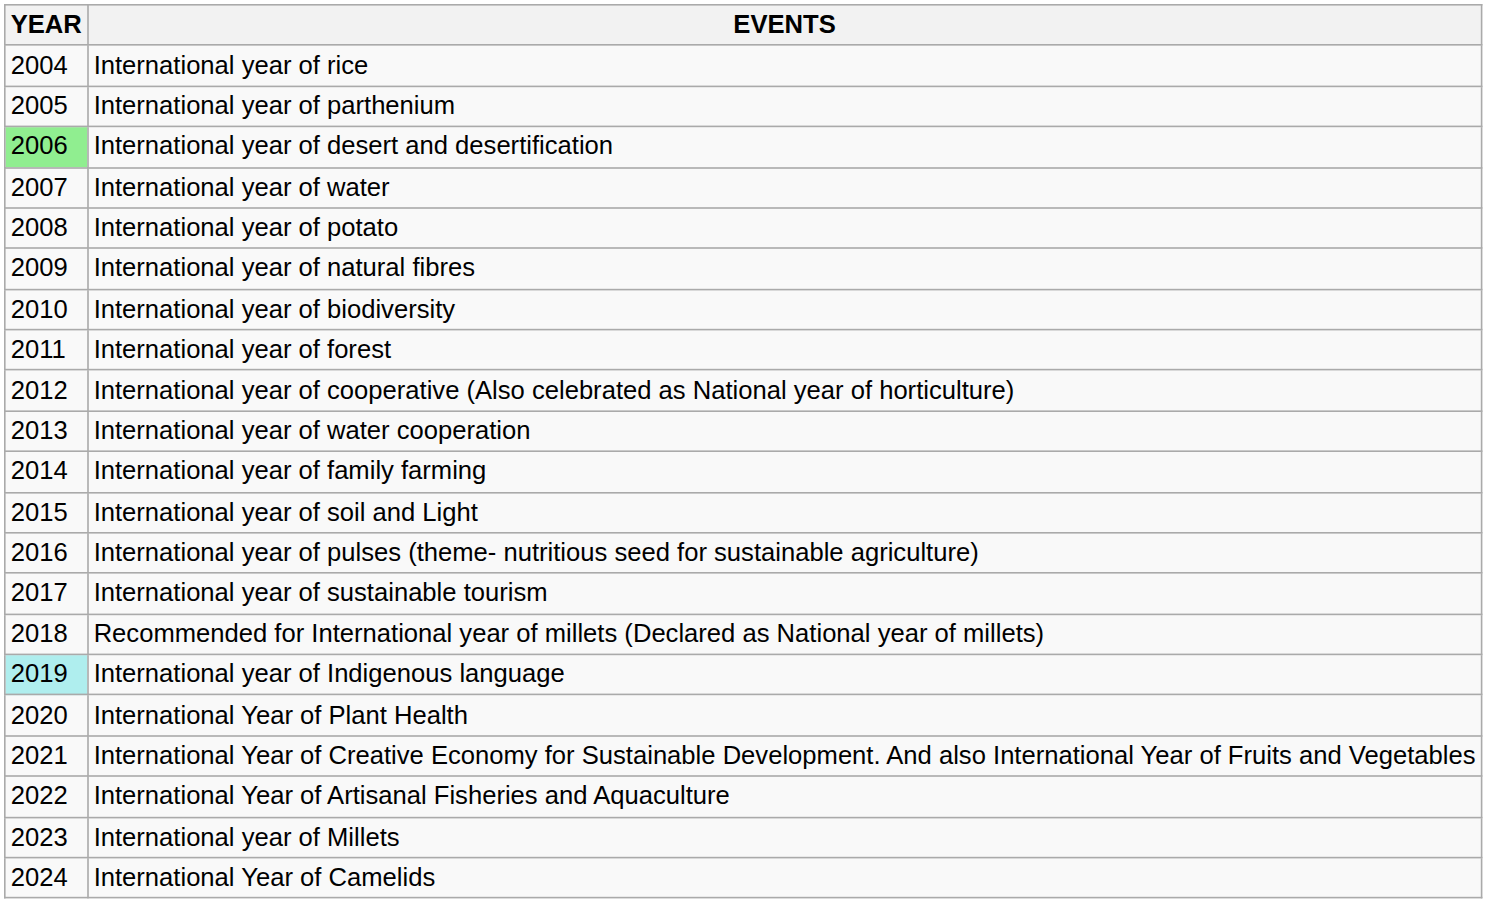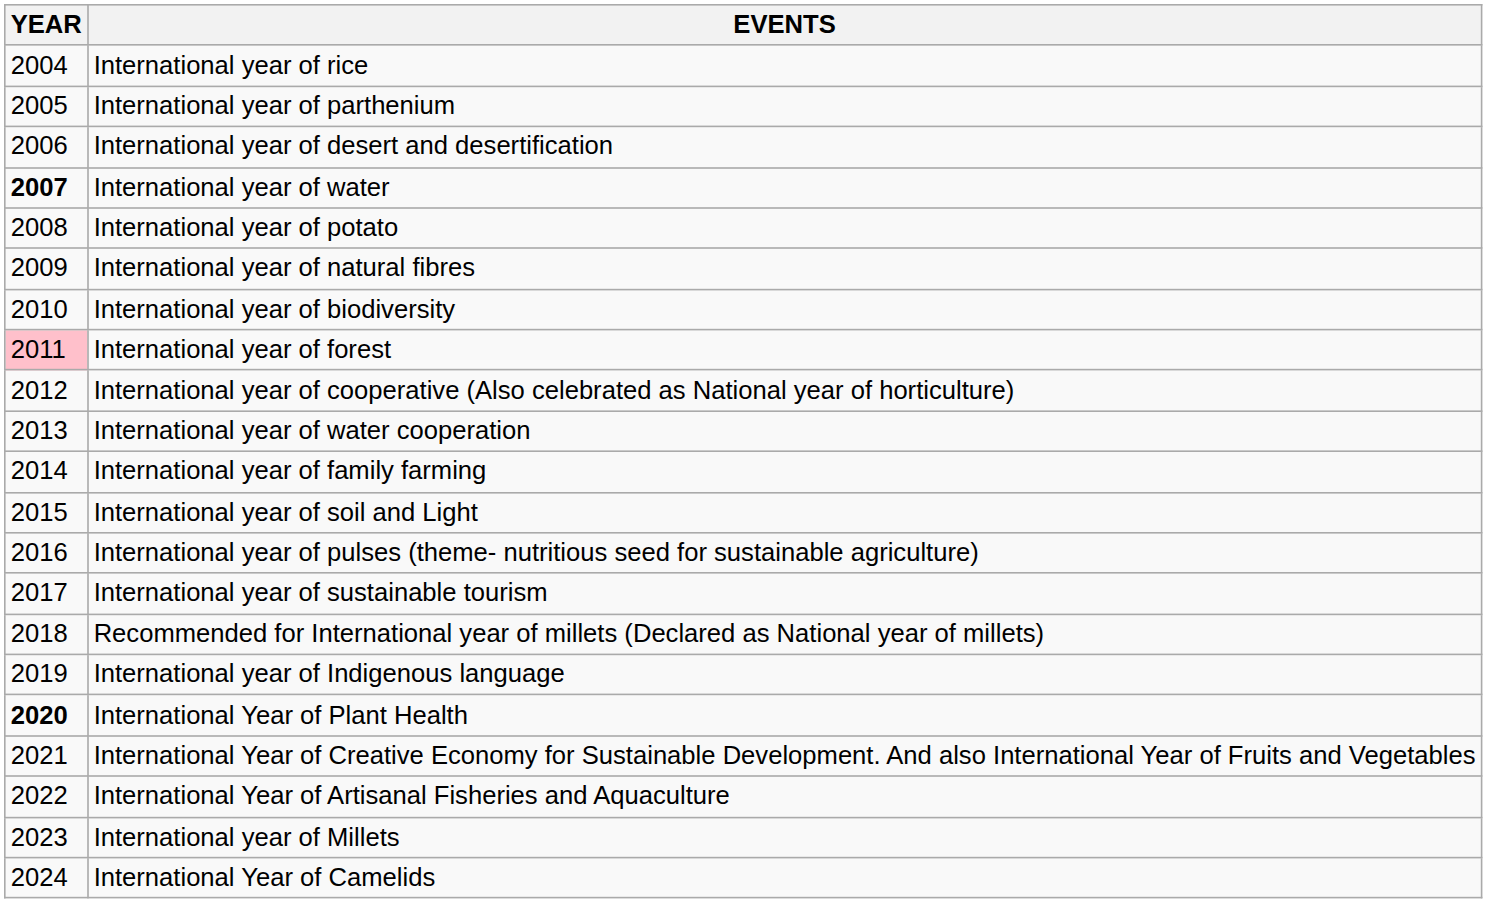(39, 146) lightgreen background -> (39, 146) no background
(39, 187) normal -> (39, 187) bold
(38, 349) no background -> (38, 349) pink background
(39, 674) paleturquoise background -> (39, 674) no background
(39, 715) normal -> (39, 715) bold
